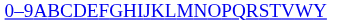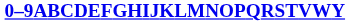(166, 11) normal -> (175, 11) bold
